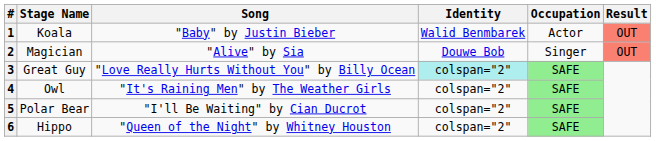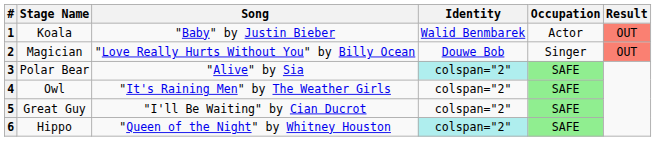(255, 52) "Alive" by Sia -> (255, 52) "Love Really Hurts Without You" by Billy Ocean
(55, 70) Great Guy -> (55, 70) Polar Bear
(255, 70) "Love Really Hurts Without You" by Billy Ocean -> (255, 70) "Alive" by Sia
(55, 108) Polar Bear -> (55, 108) Great Guy
(473, 127) no background -> (473, 127) paleturquoise background
